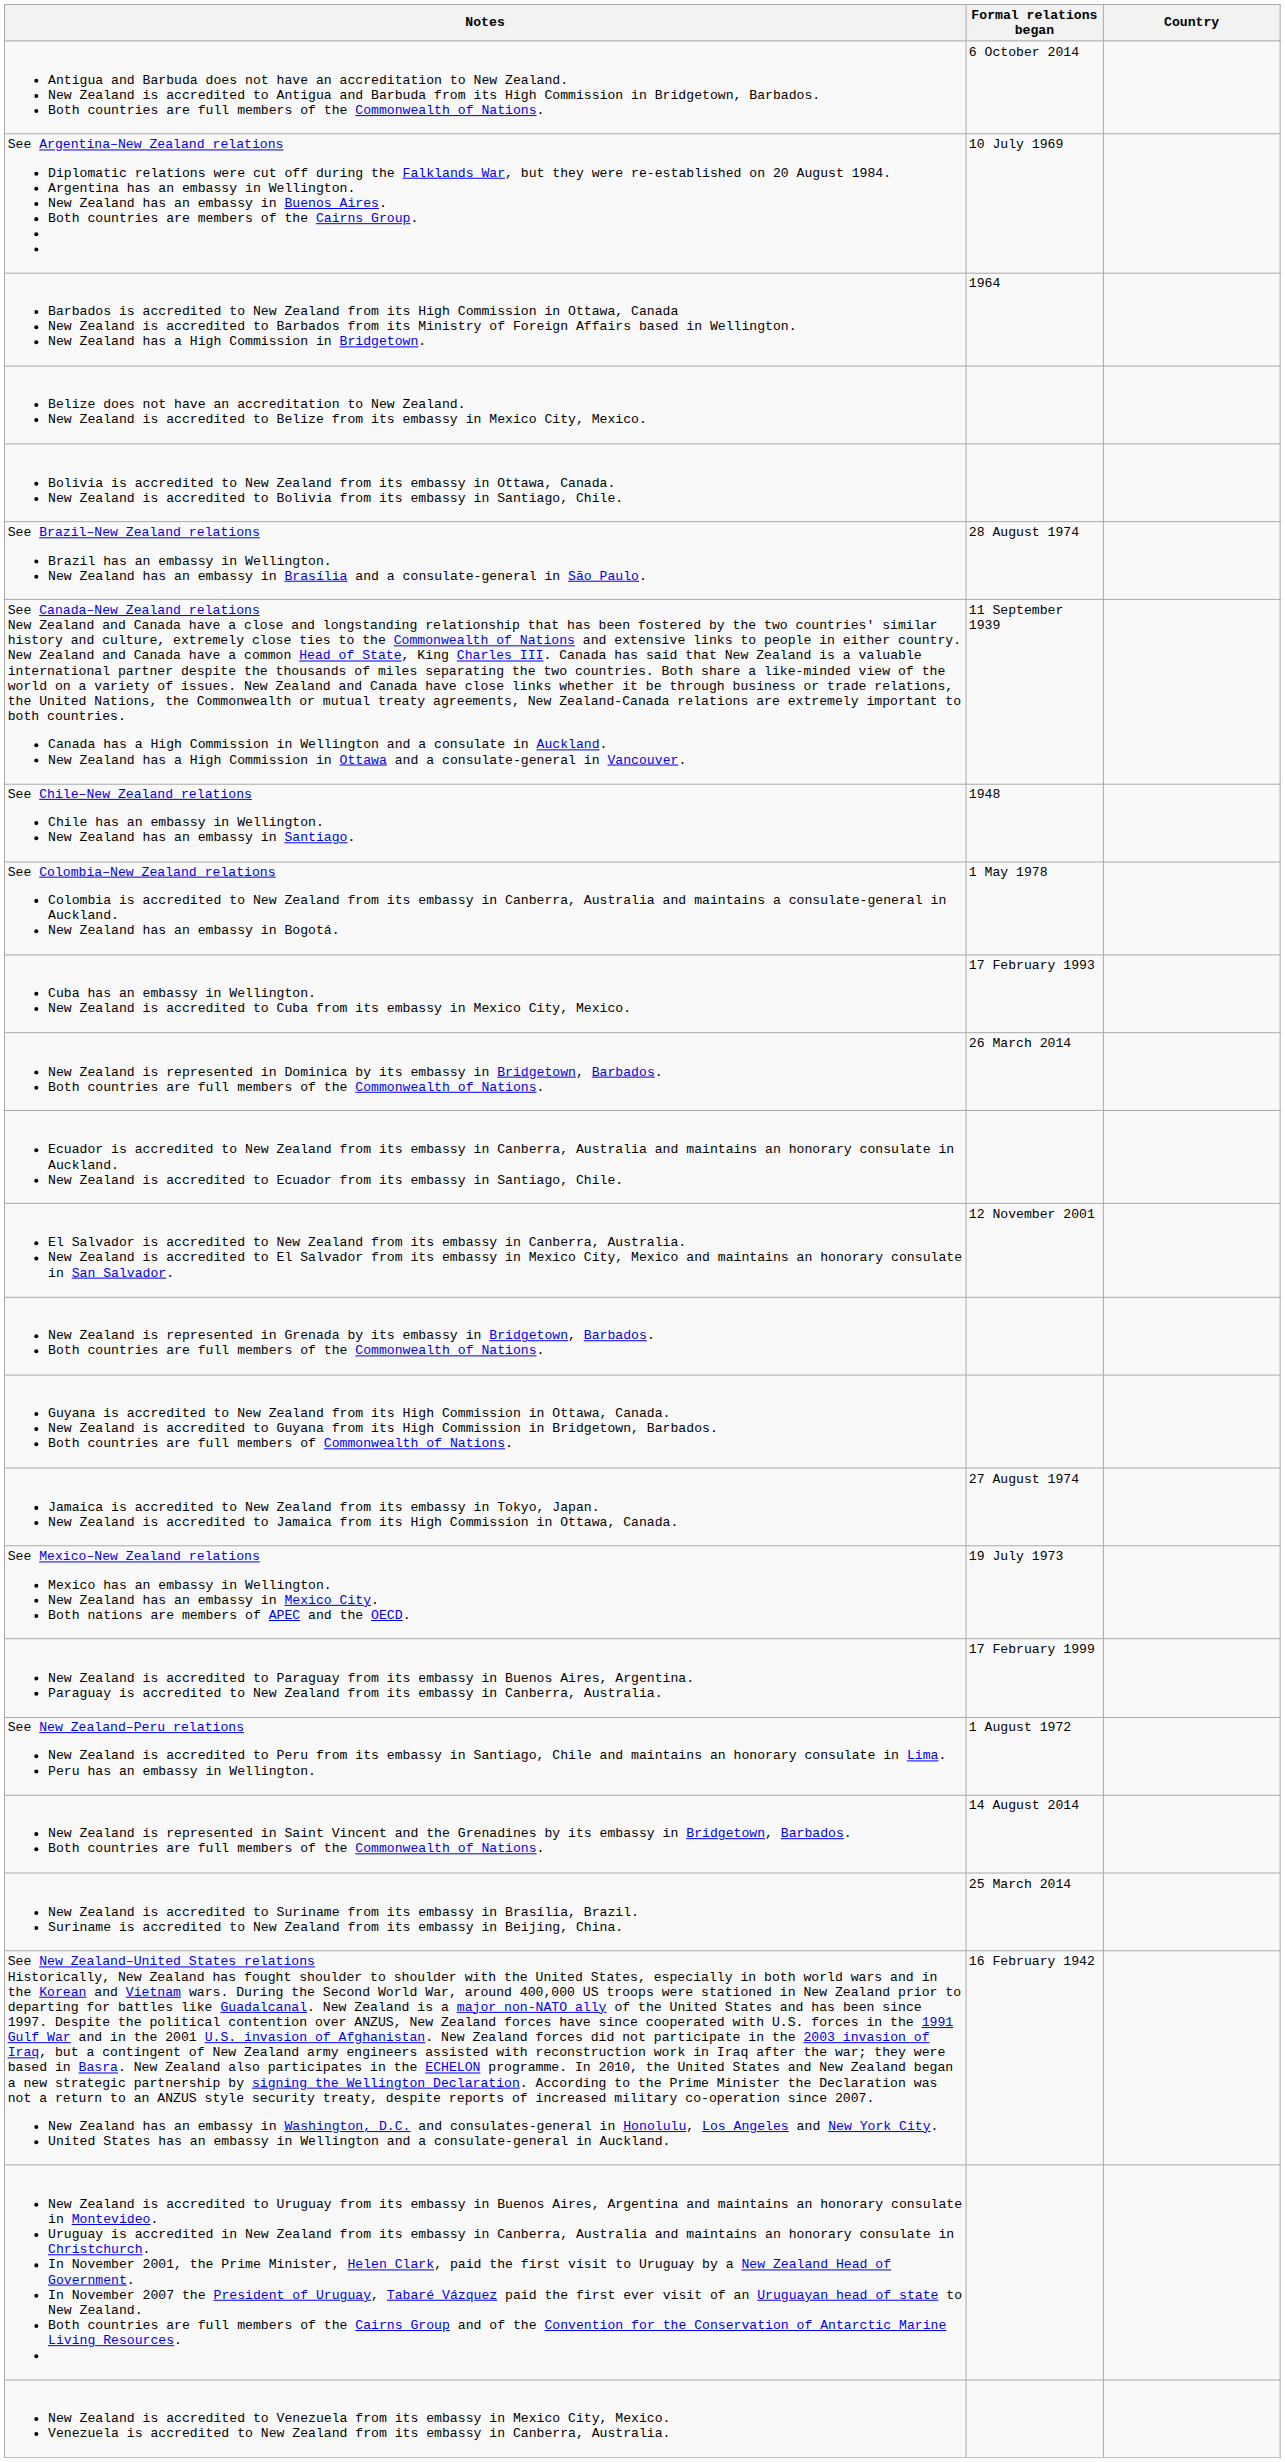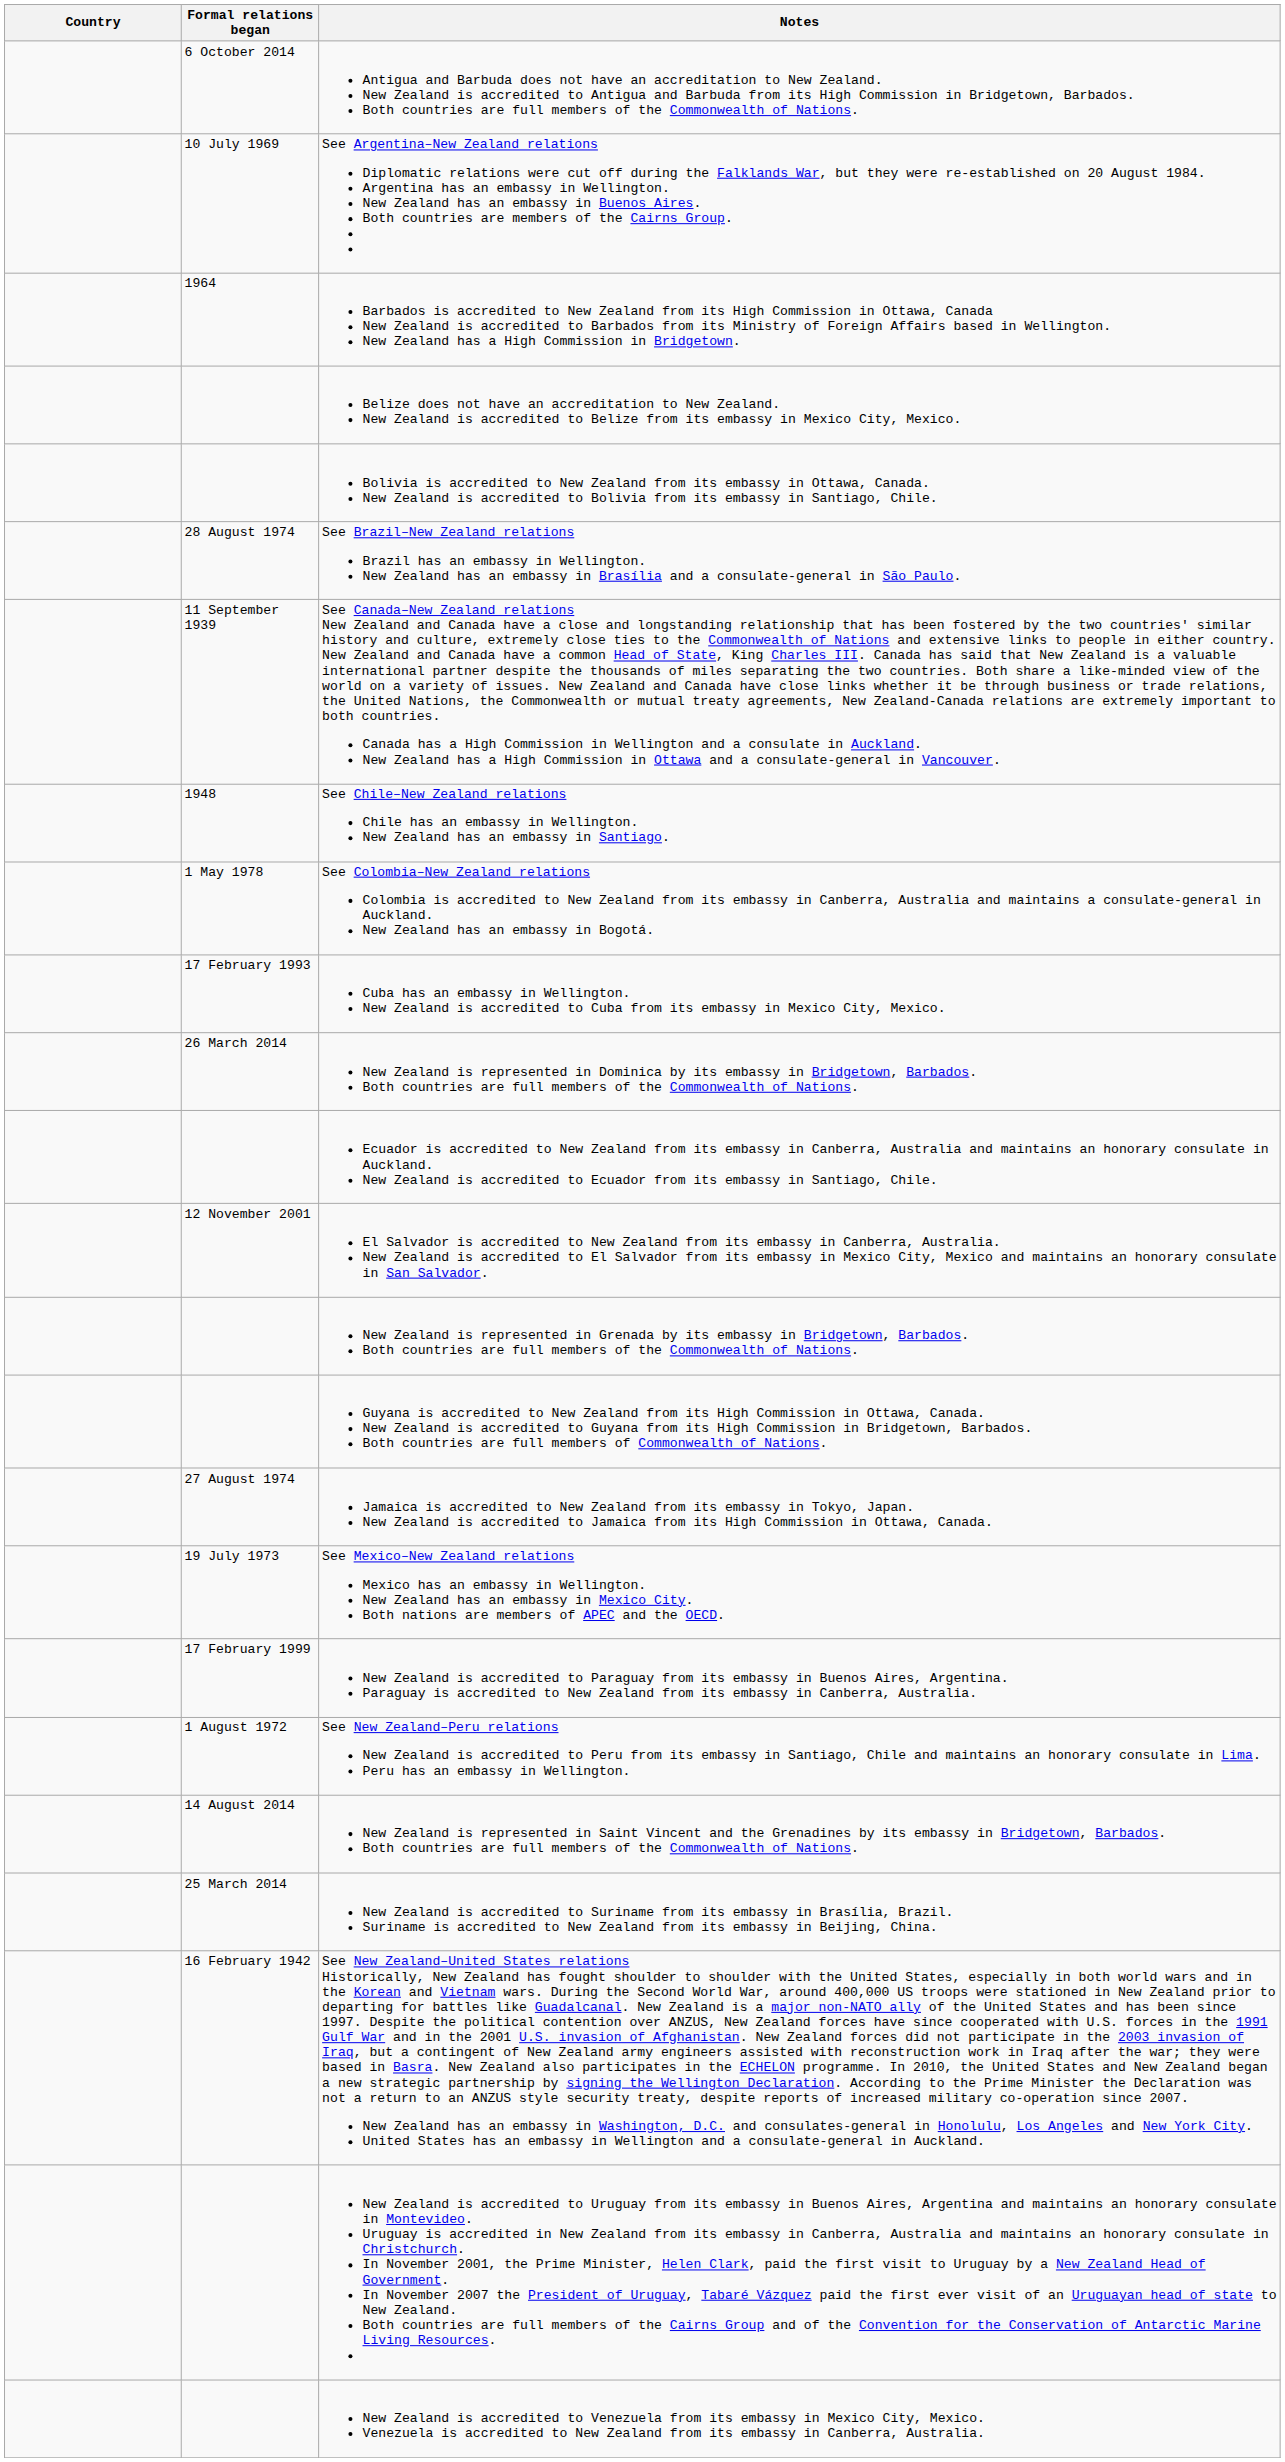columns swapped: (1192, 23) <-> (485, 23)
